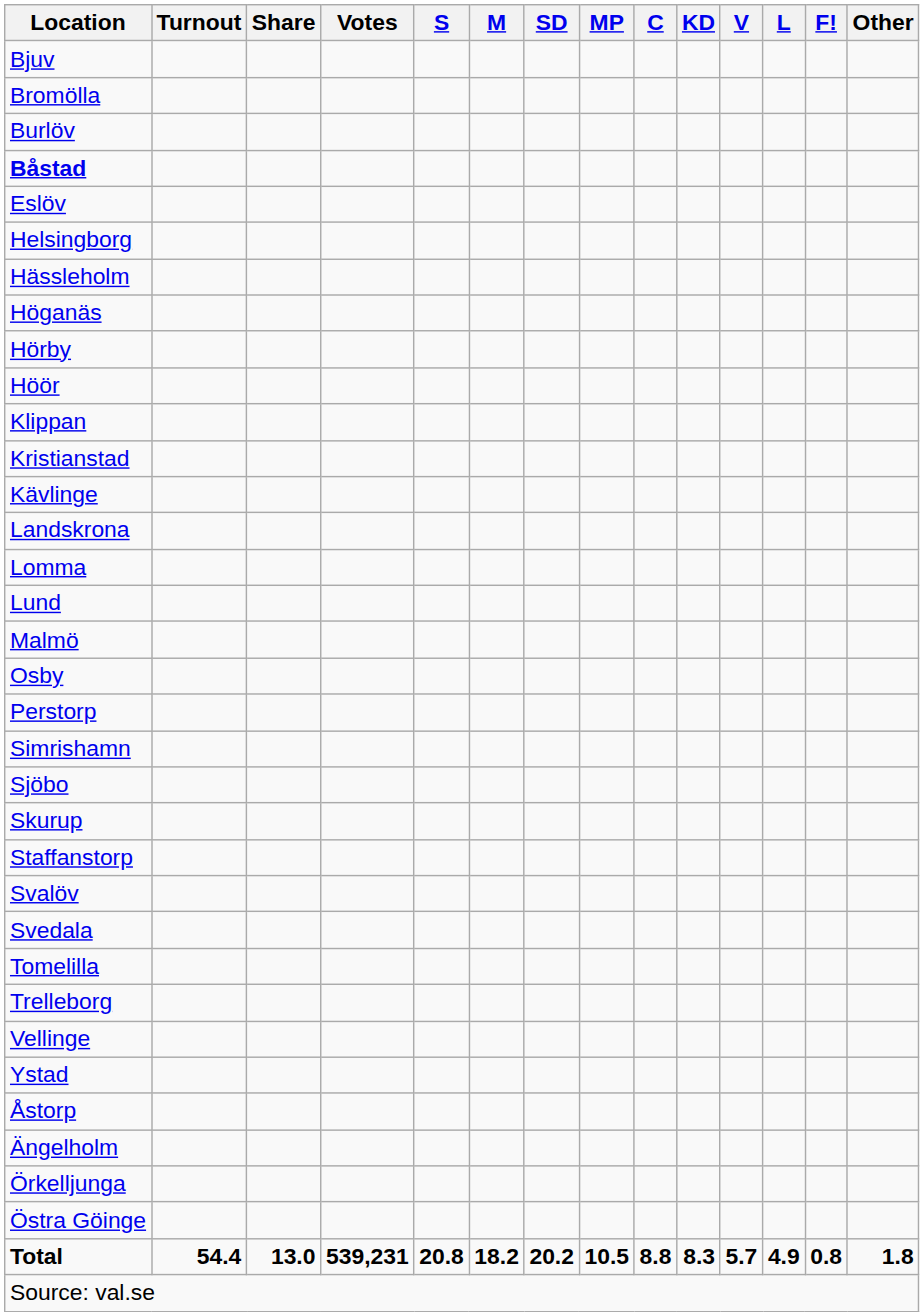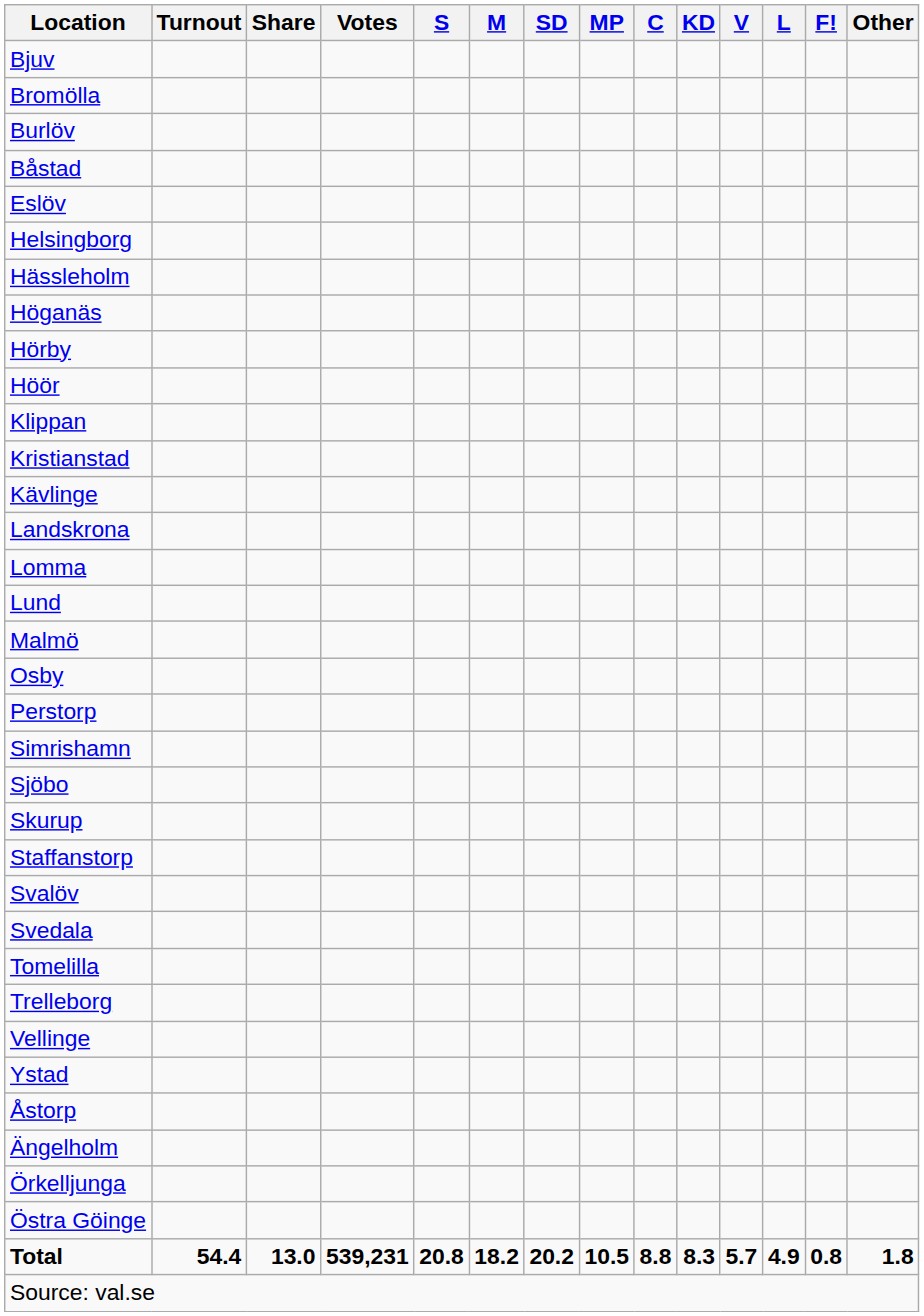(48, 167) bold -> (46, 167) normal
